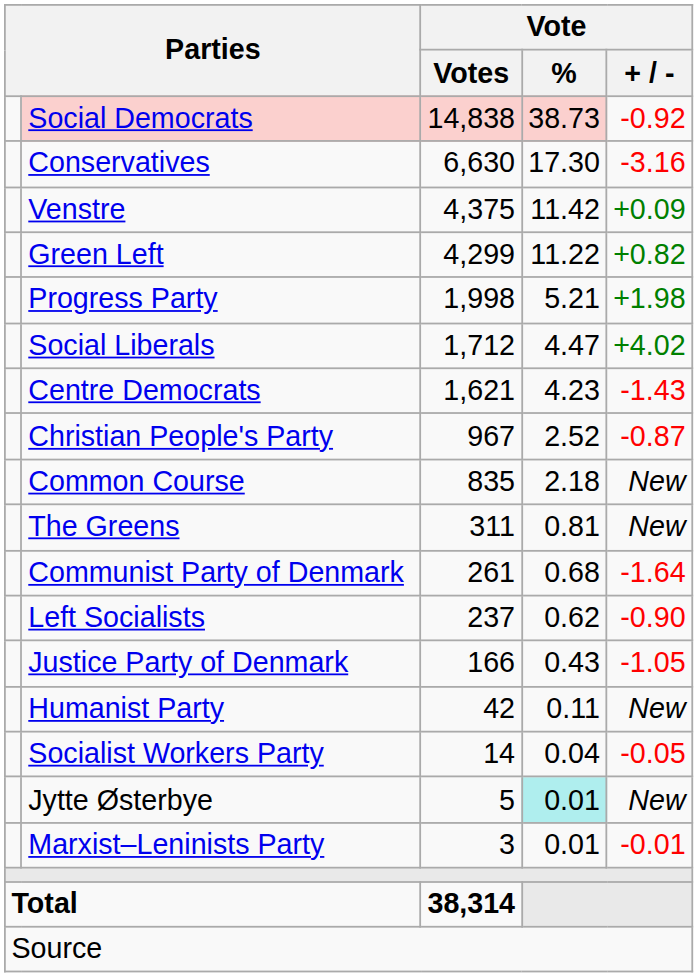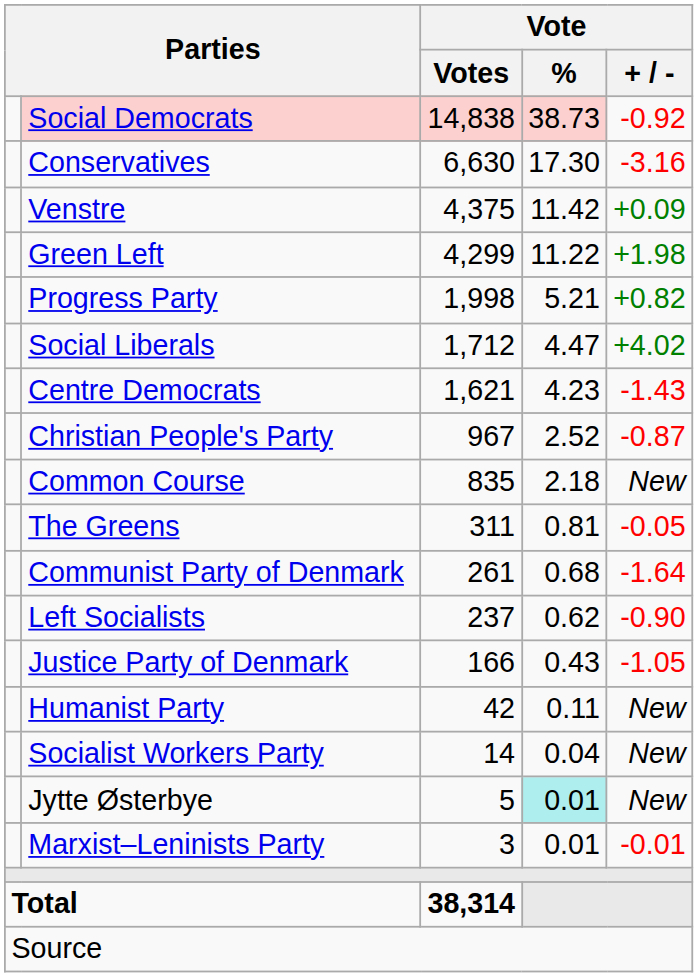(649, 254) +0.82 -> (649, 254) +1.98
(649, 299) +1.98 -> (649, 299) +0.82
(657, 526) New -> (653, 526) -0.05
(653, 753) -0.05 -> (657, 753) New
